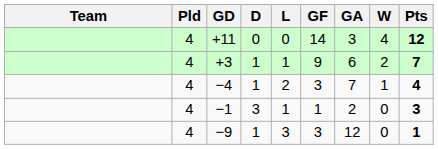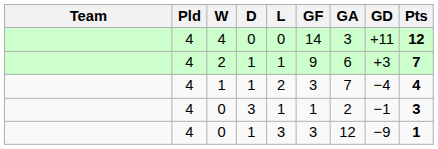columns swapped: (384, 16) <-> (224, 16)
